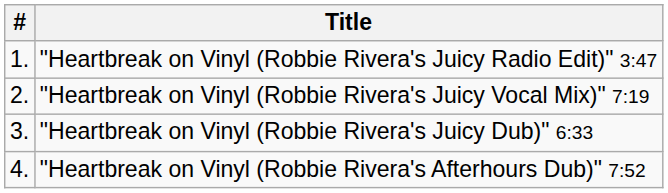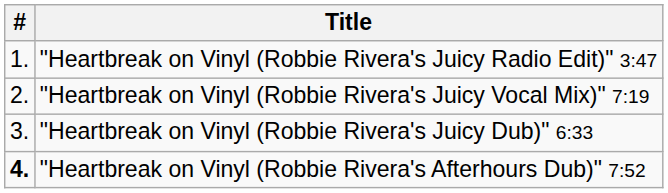(20, 168) normal -> (20, 168) bold
